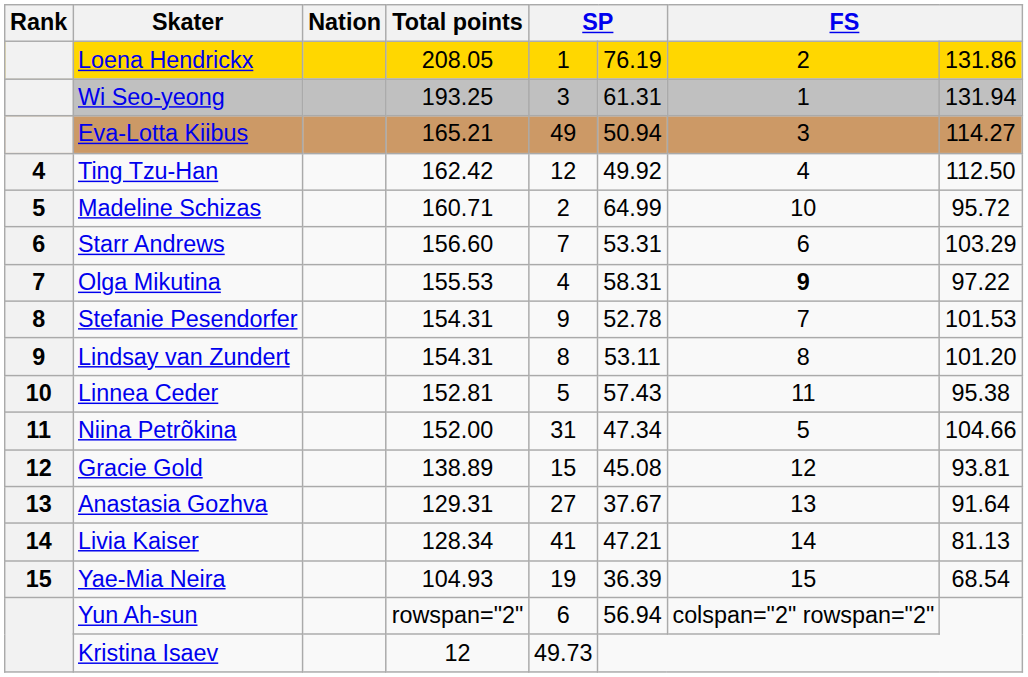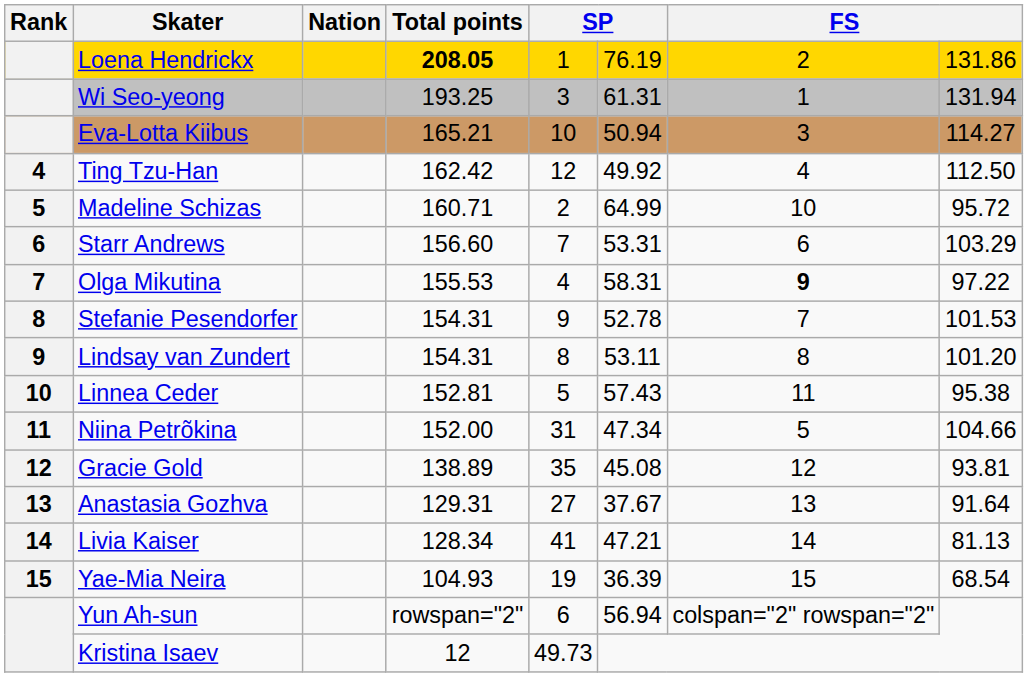(457, 60) normal -> (457, 60) bold
(563, 134) 49 -> (563, 134) 10
(563, 467) 15 -> (563, 467) 35
